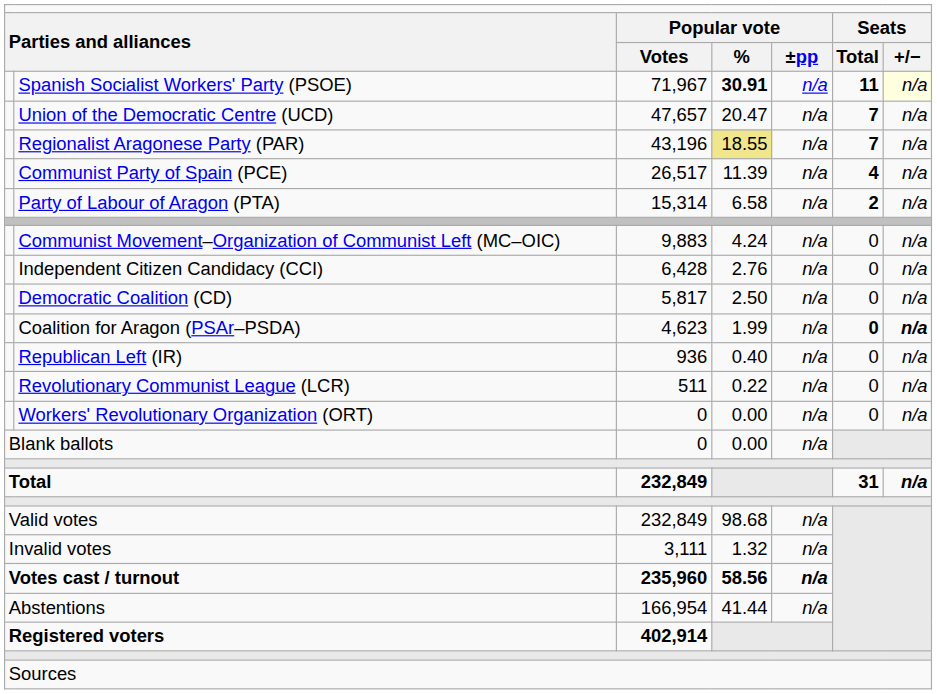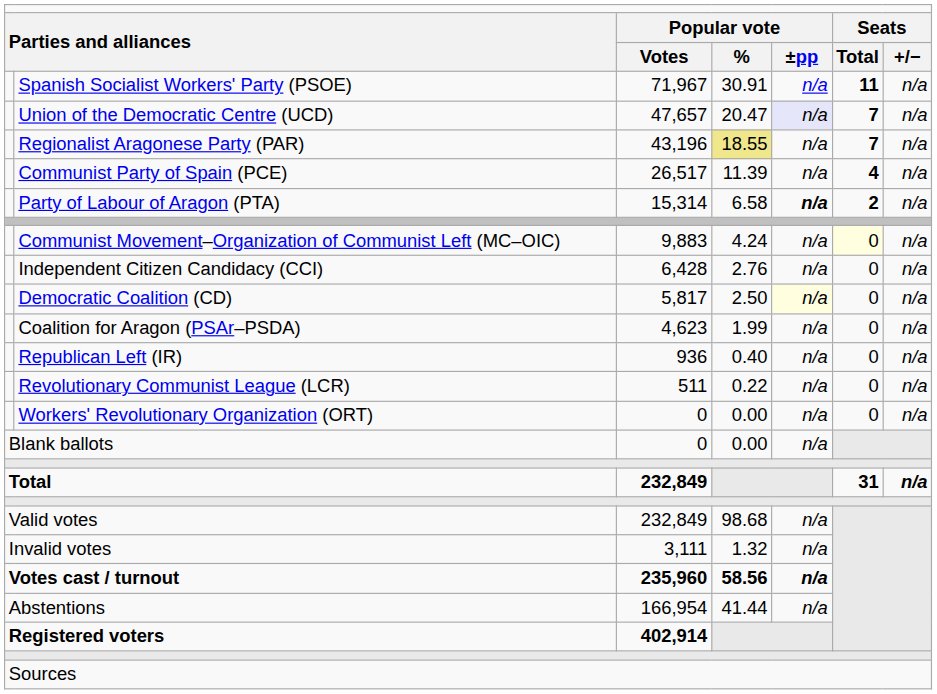(745, 85) bold -> (745, 85) normal
(915, 85) lightyellow background -> (915, 85) no background
(815, 115) no background -> (815, 115) lavender background
(815, 202) normal -> (814, 202) bold
(874, 240) no background -> (874, 240) lightyellow background
(815, 298) no background -> (815, 298) lightyellow background
(874, 327) bold -> (874, 327) normal
(914, 327) bold -> (915, 327) normal
